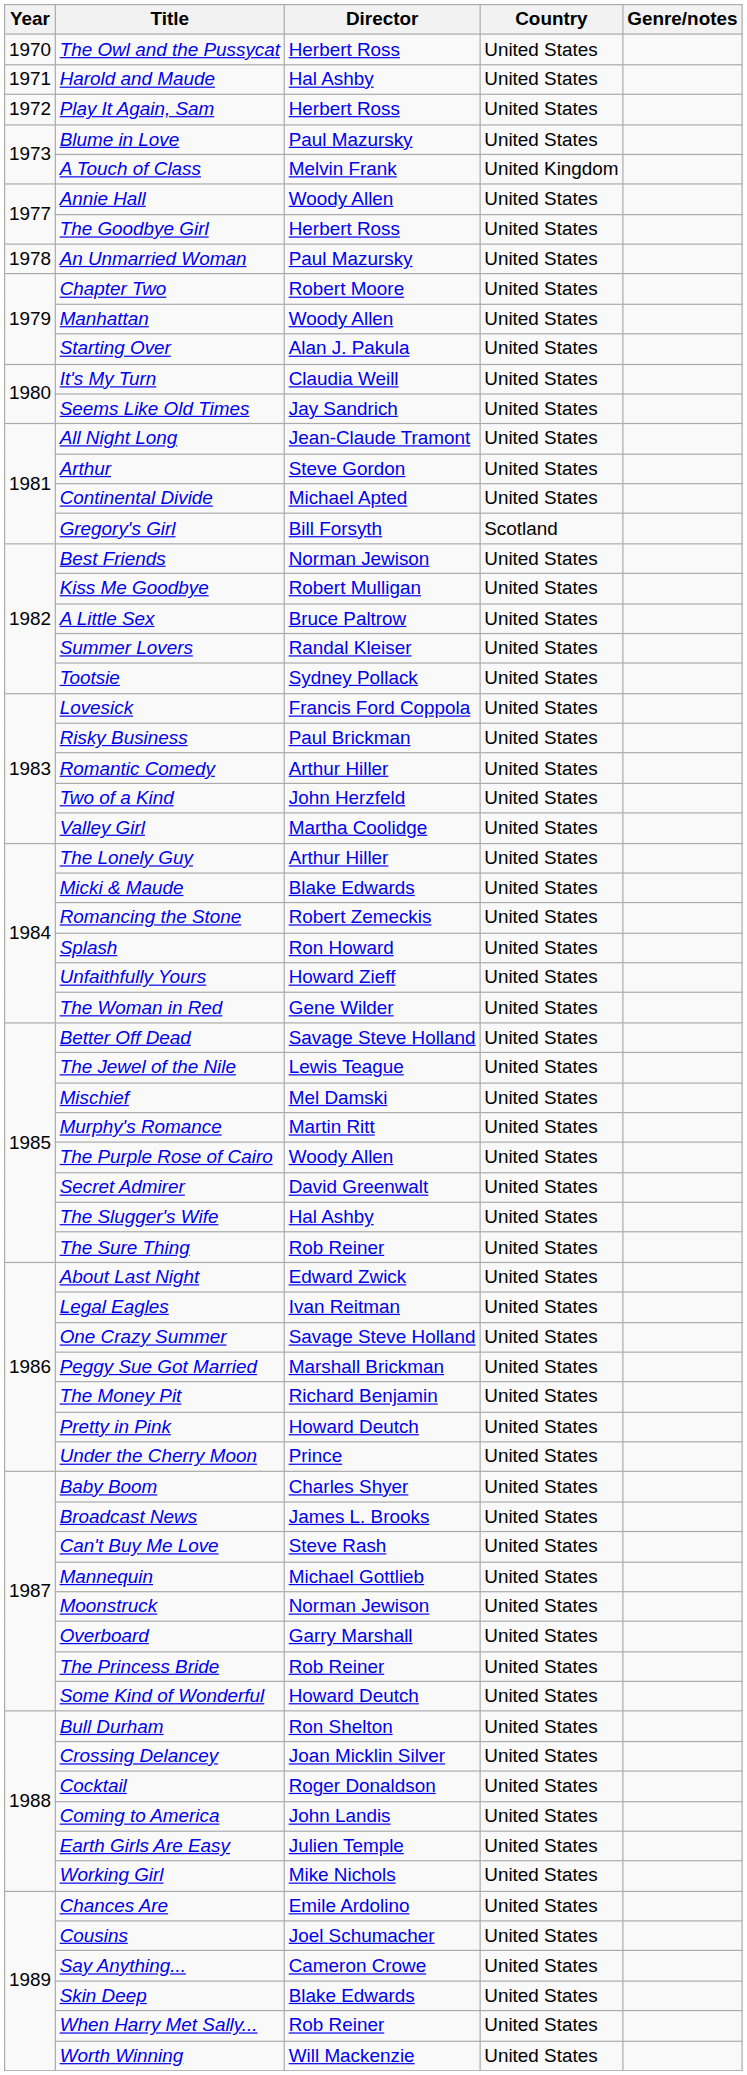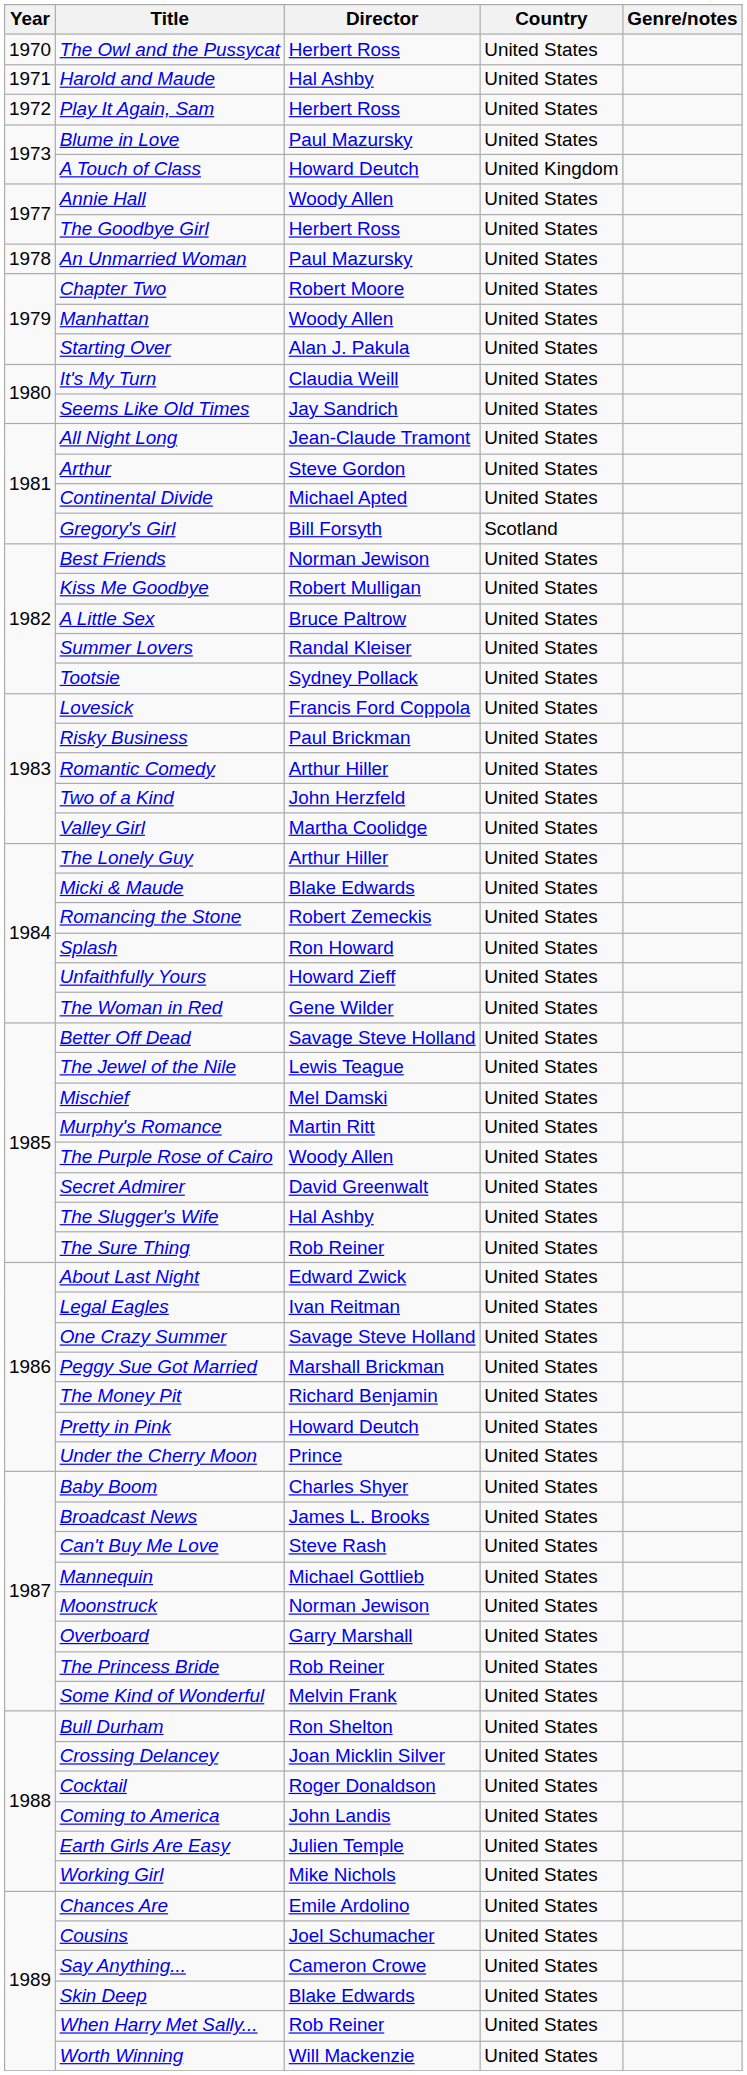(343, 169) Melvin Frank -> (354, 169) Howard Deutch
(354, 1696) Howard Deutch -> (343, 1696) Melvin Frank
